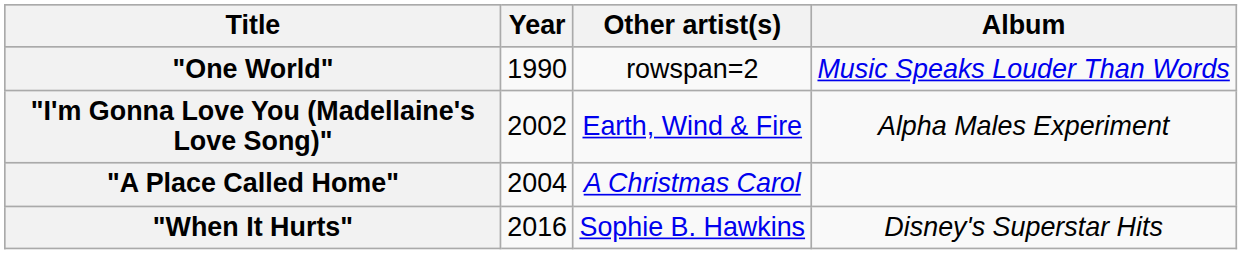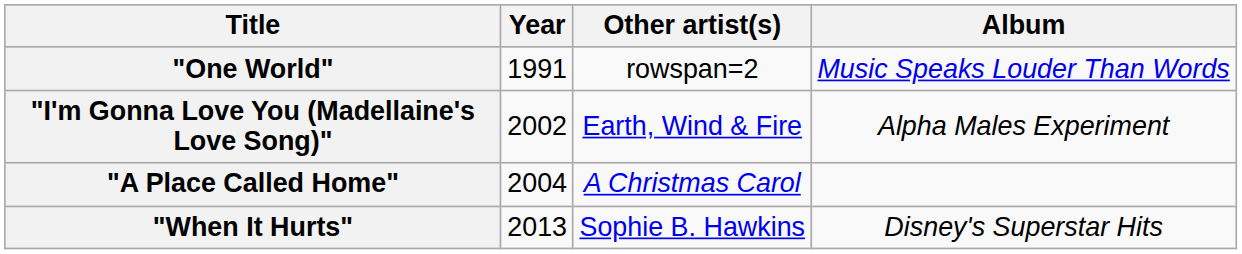(537, 68) 1990 -> (537, 68) 1991
(537, 226) 2016 -> (537, 226) 2013
